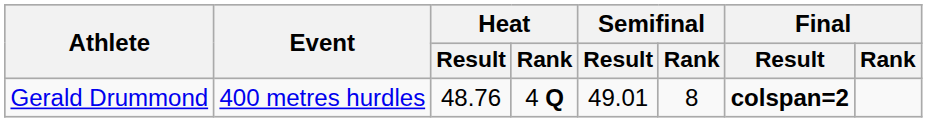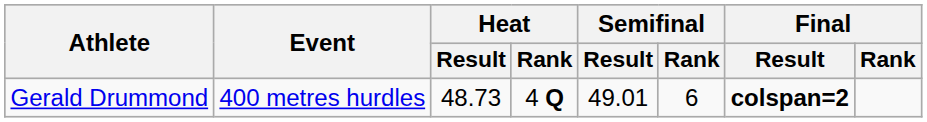(471, 98) 48.76 -> (471, 98) 48.73
(692, 98) 8 -> (692, 98) 6
